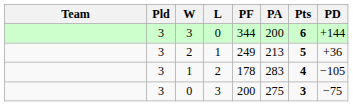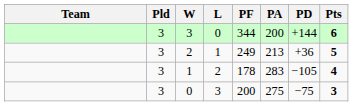columns swapped: (333, 14) <-> (303, 14)
